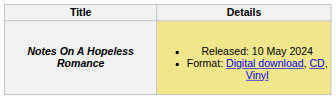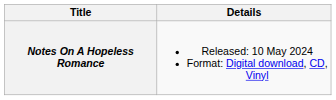(244, 64) khaki background -> (244, 64) no background
